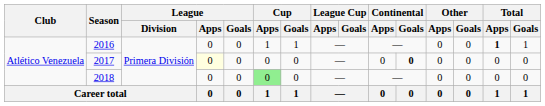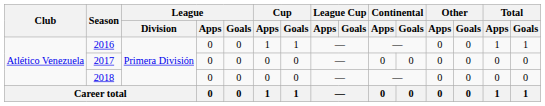(497, 45) bold -> (497, 45) normal
(210, 61) lightyellow background -> (210, 61) no background
(411, 61) bold -> (411, 61) normal
(267, 77) lightgreen background -> (267, 77) no background
